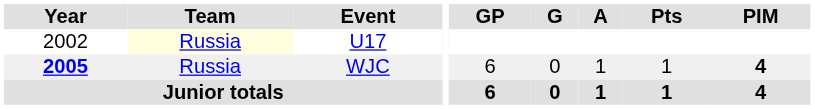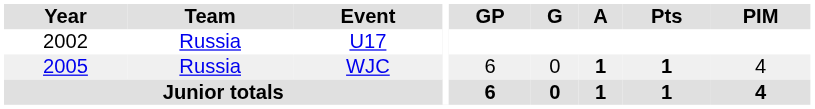(210, 41) lightyellow background -> (210, 41) no background
(65, 66) bold -> (65, 66) normal
(601, 66) normal -> (601, 66) bold
(667, 66) normal -> (667, 66) bold
(761, 66) bold -> (761, 66) normal
